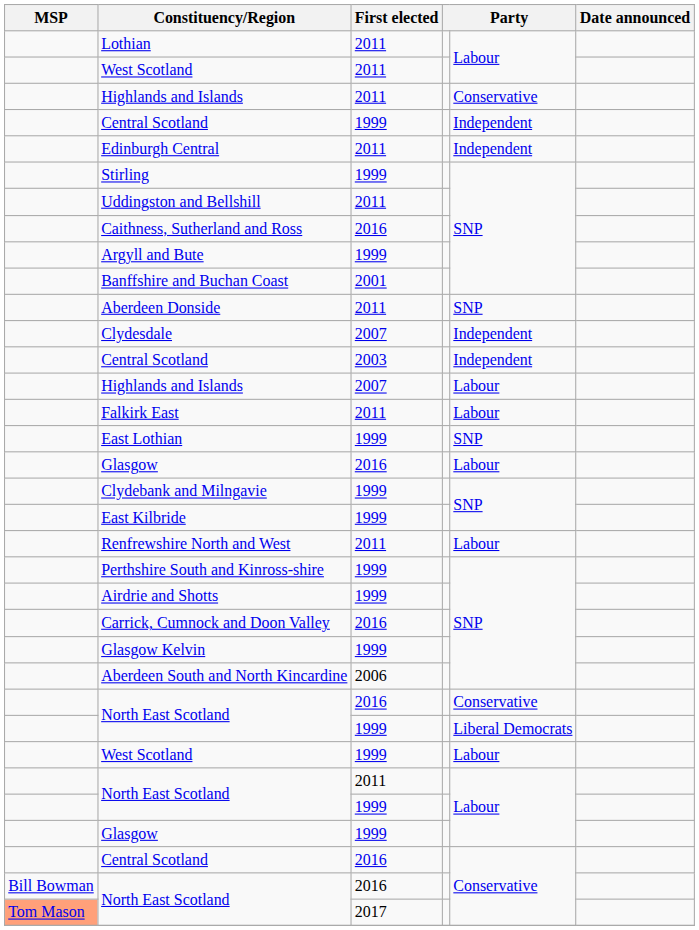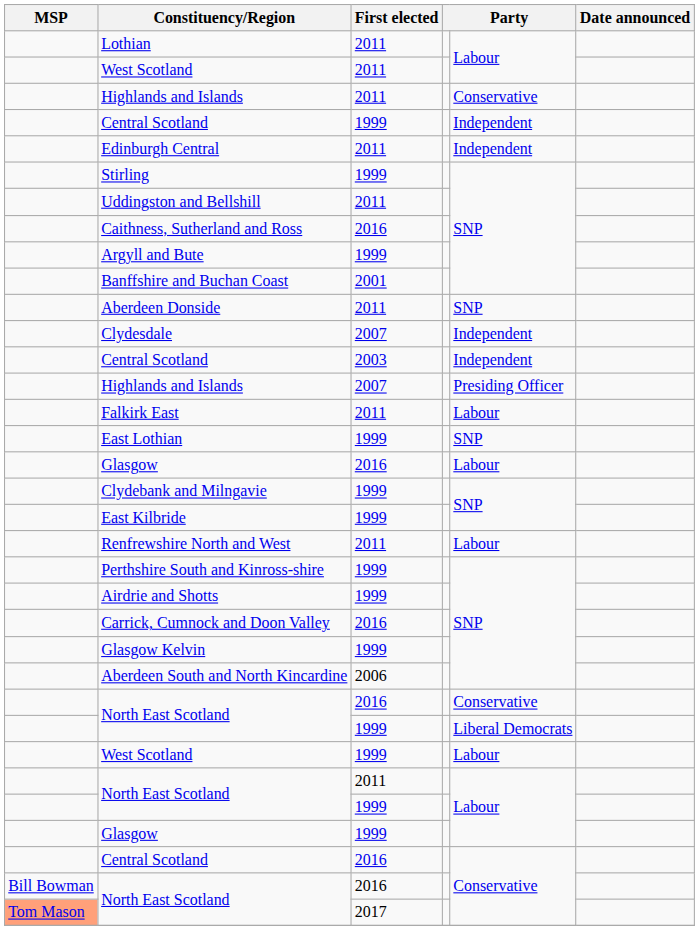(476, 386) Labour -> (508, 386) Presiding Officer
